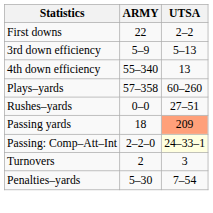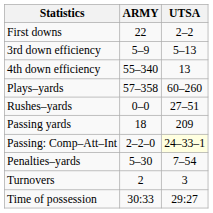(185, 124) lightsalmon background -> (185, 124) no background
rows swapped: (44, 180) <-> (31, 161)
+ row: (52, 198)
